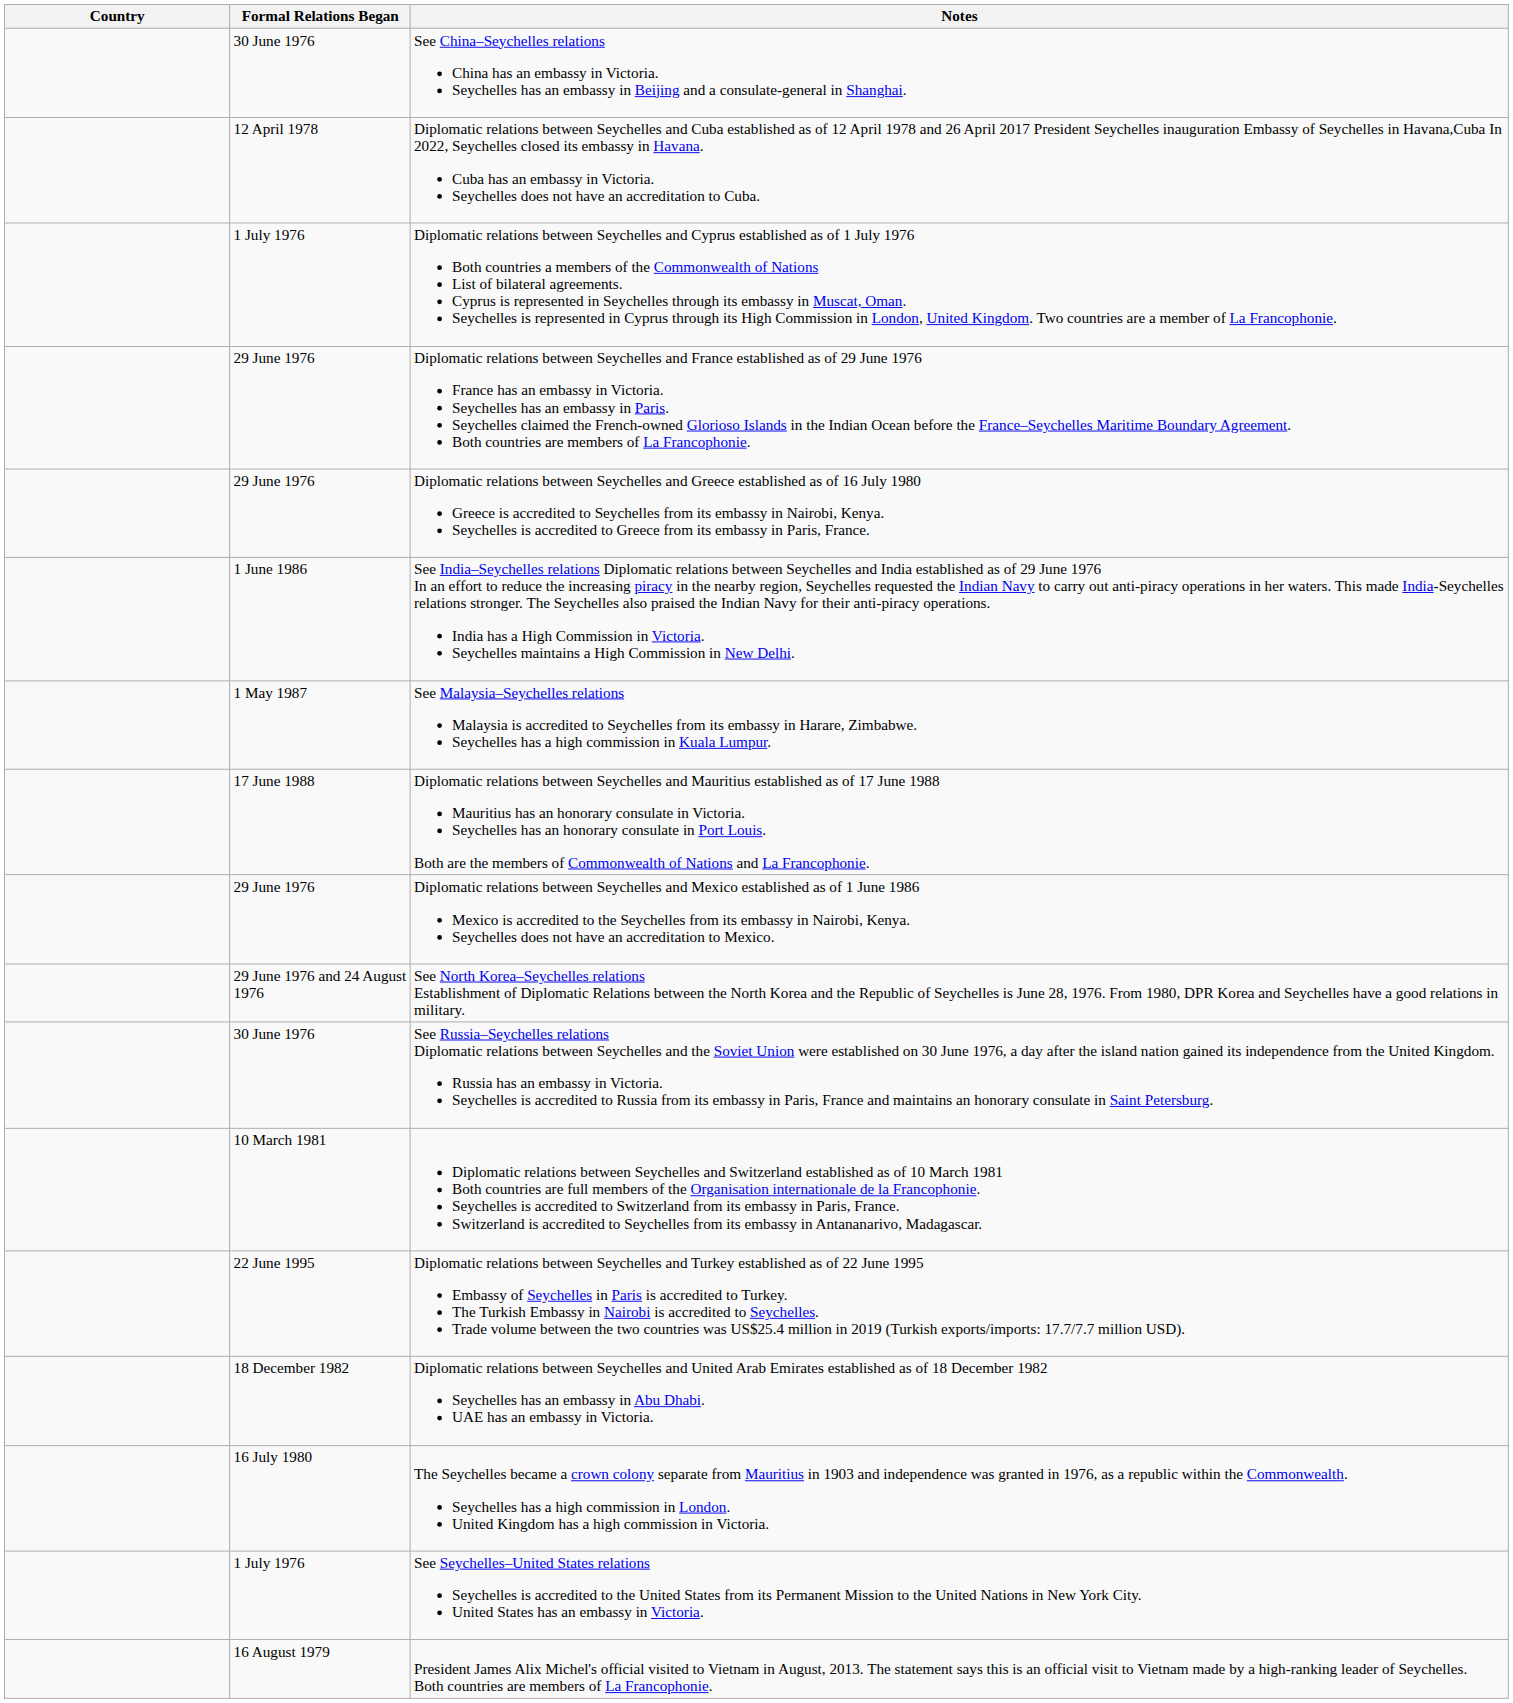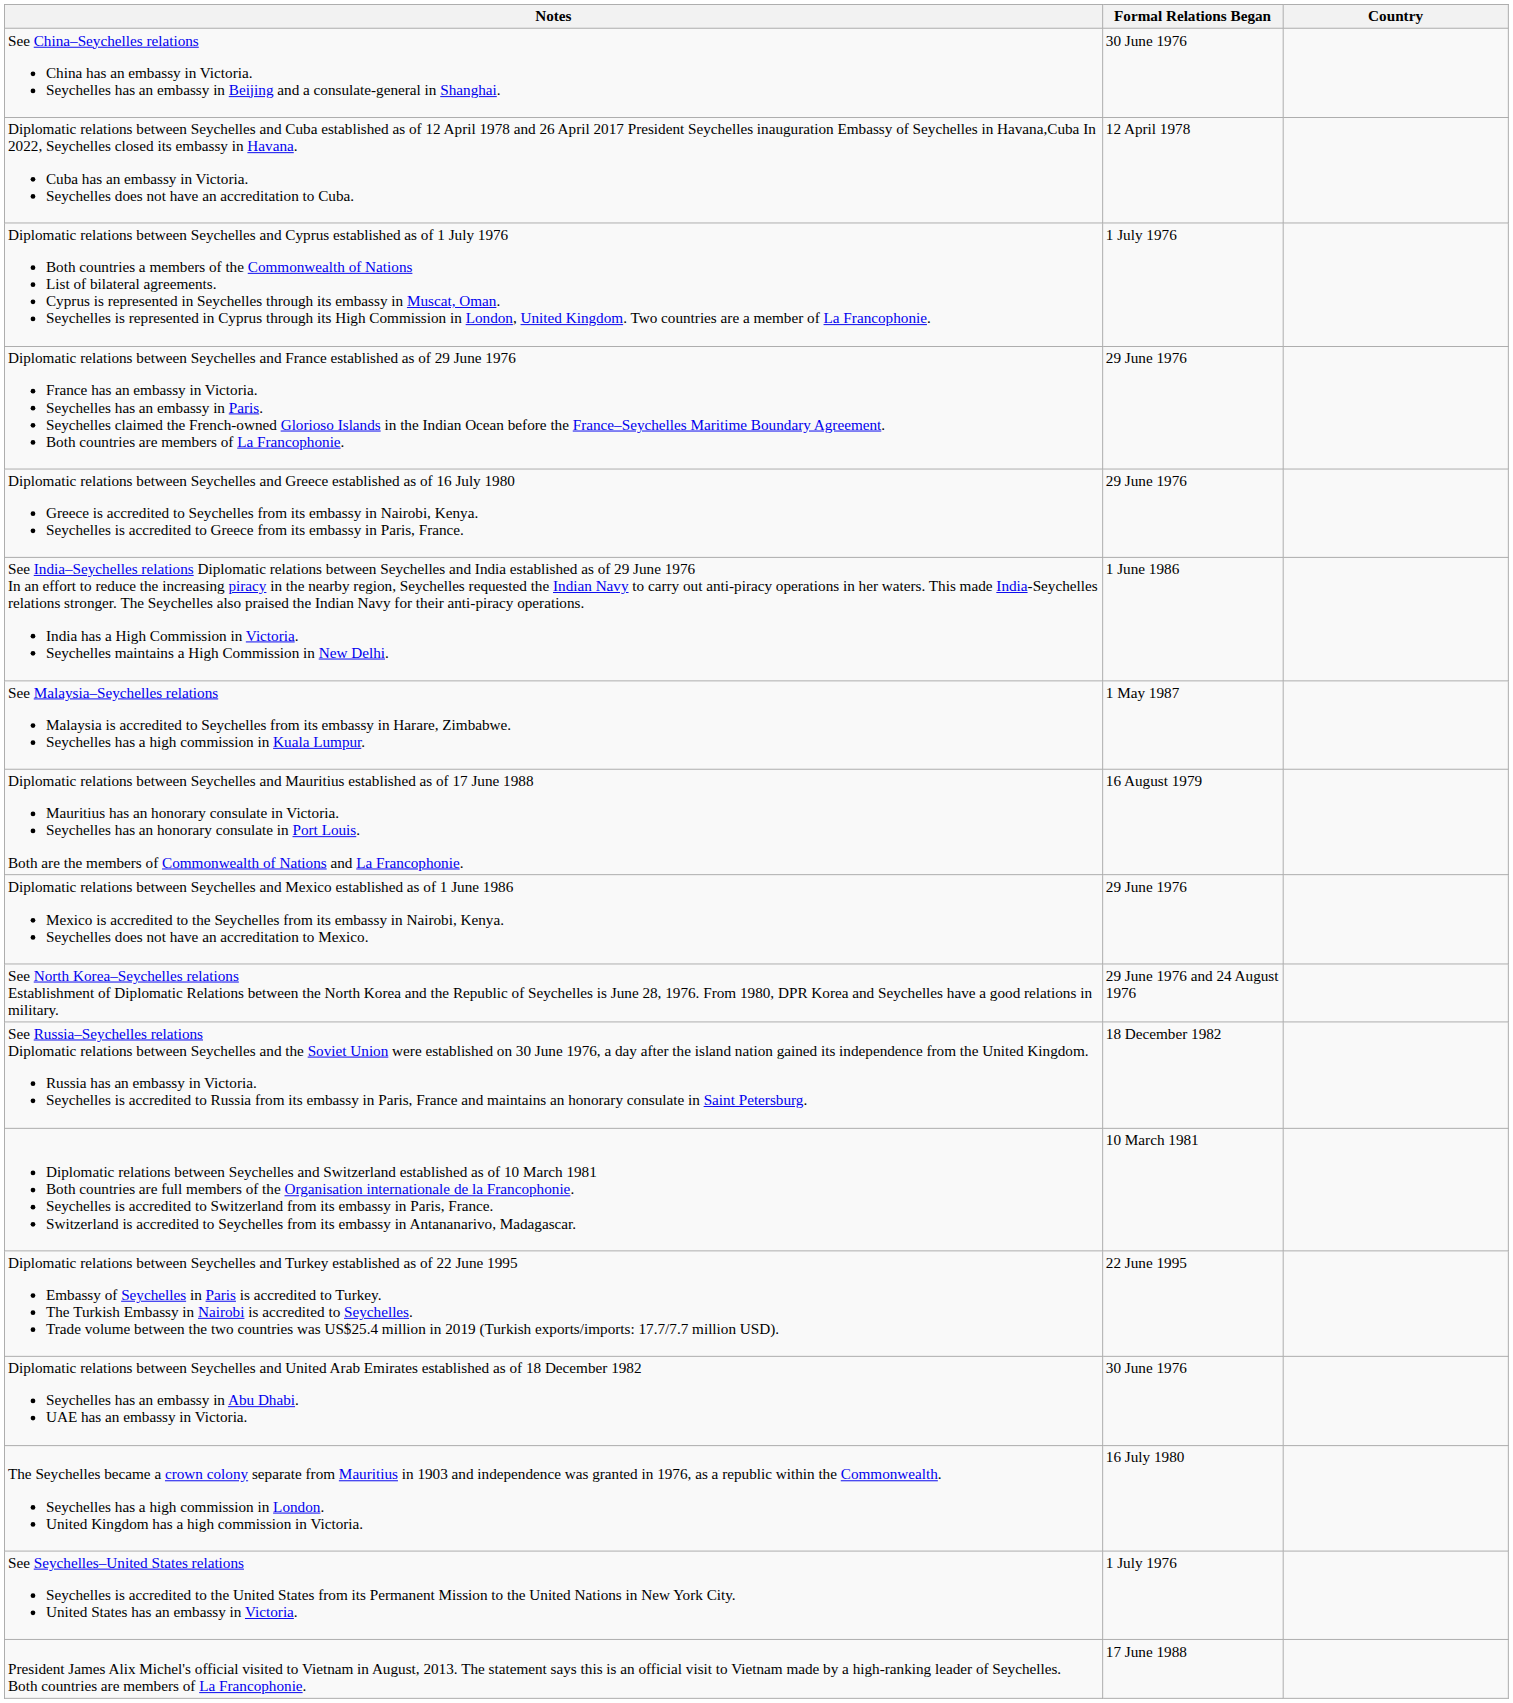columns swapped: (117, 16) <-> (959, 16)
(274, 781) 17 June 1988 -> (1154, 781) 16 August 1979
(274, 1034) 30 June 1976 -> (1164, 1034) 18 December 1982
(291, 1368) 18 December 1982 -> (1146, 1368) 30 June 1976
(282, 1651) 16 August 1979 -> (1146, 1651) 17 June 1988
